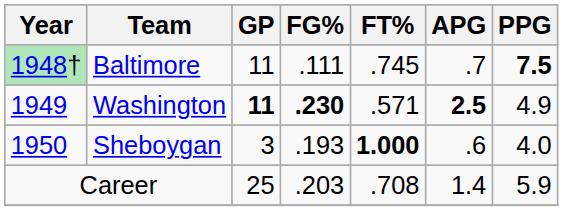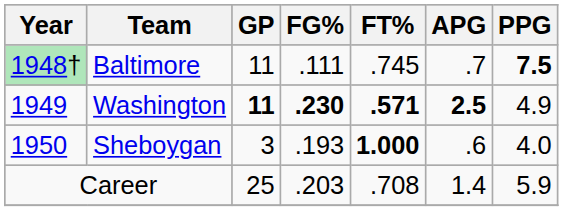(395, 105) normal -> (395, 105) bold
